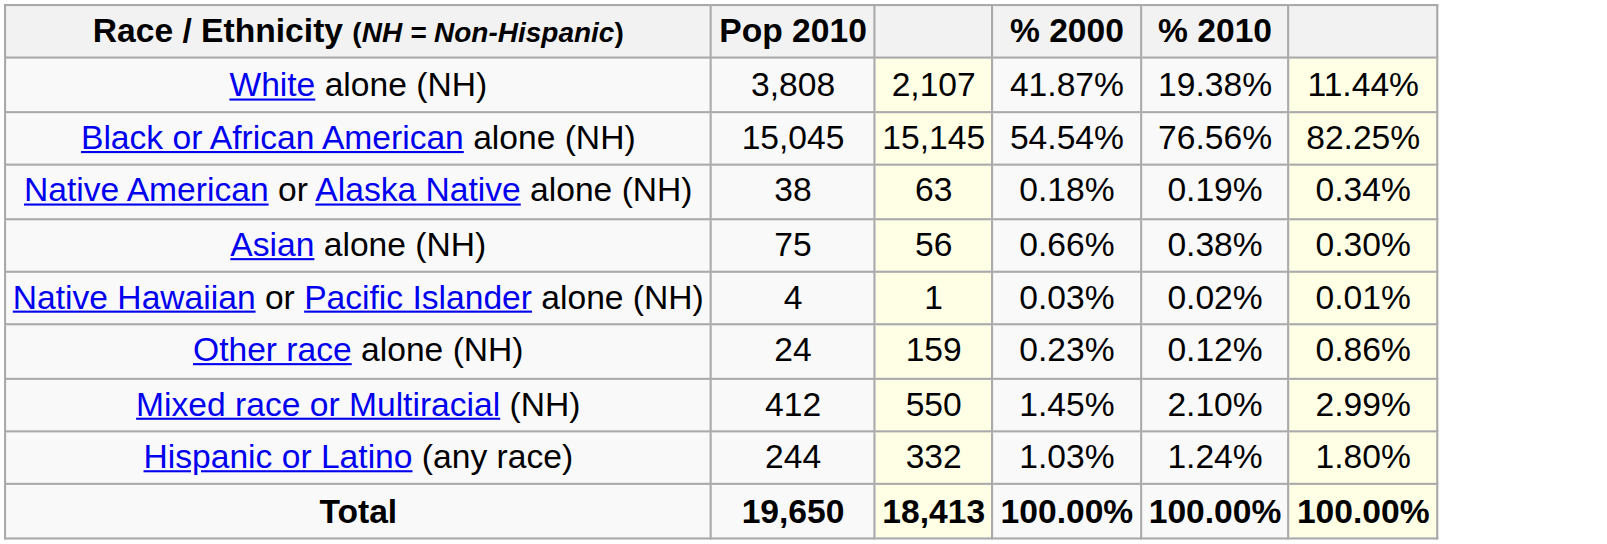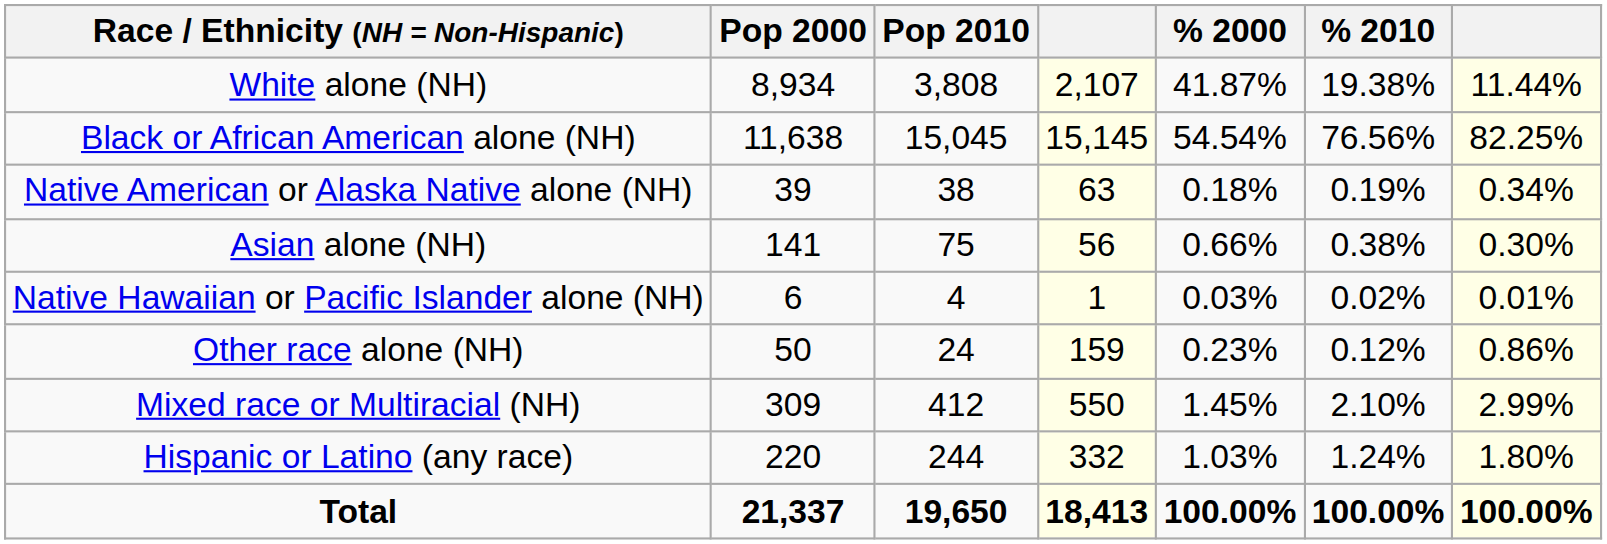+ column: (793, 31)
